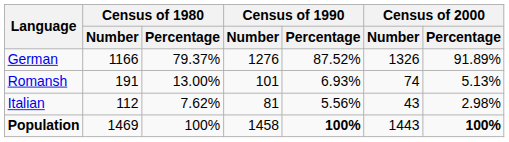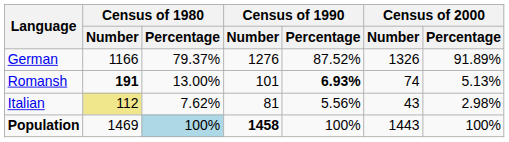(127, 81) normal -> (127, 81) bold
(341, 81) normal -> (341, 81) bold
(127, 103) no background -> (127, 103) khaki background
(202, 125) no background -> (202, 125) lightblue background
(264, 125) normal -> (264, 125) bold
(343, 125) bold -> (343, 125) normal
(483, 125) bold -> (483, 125) normal
